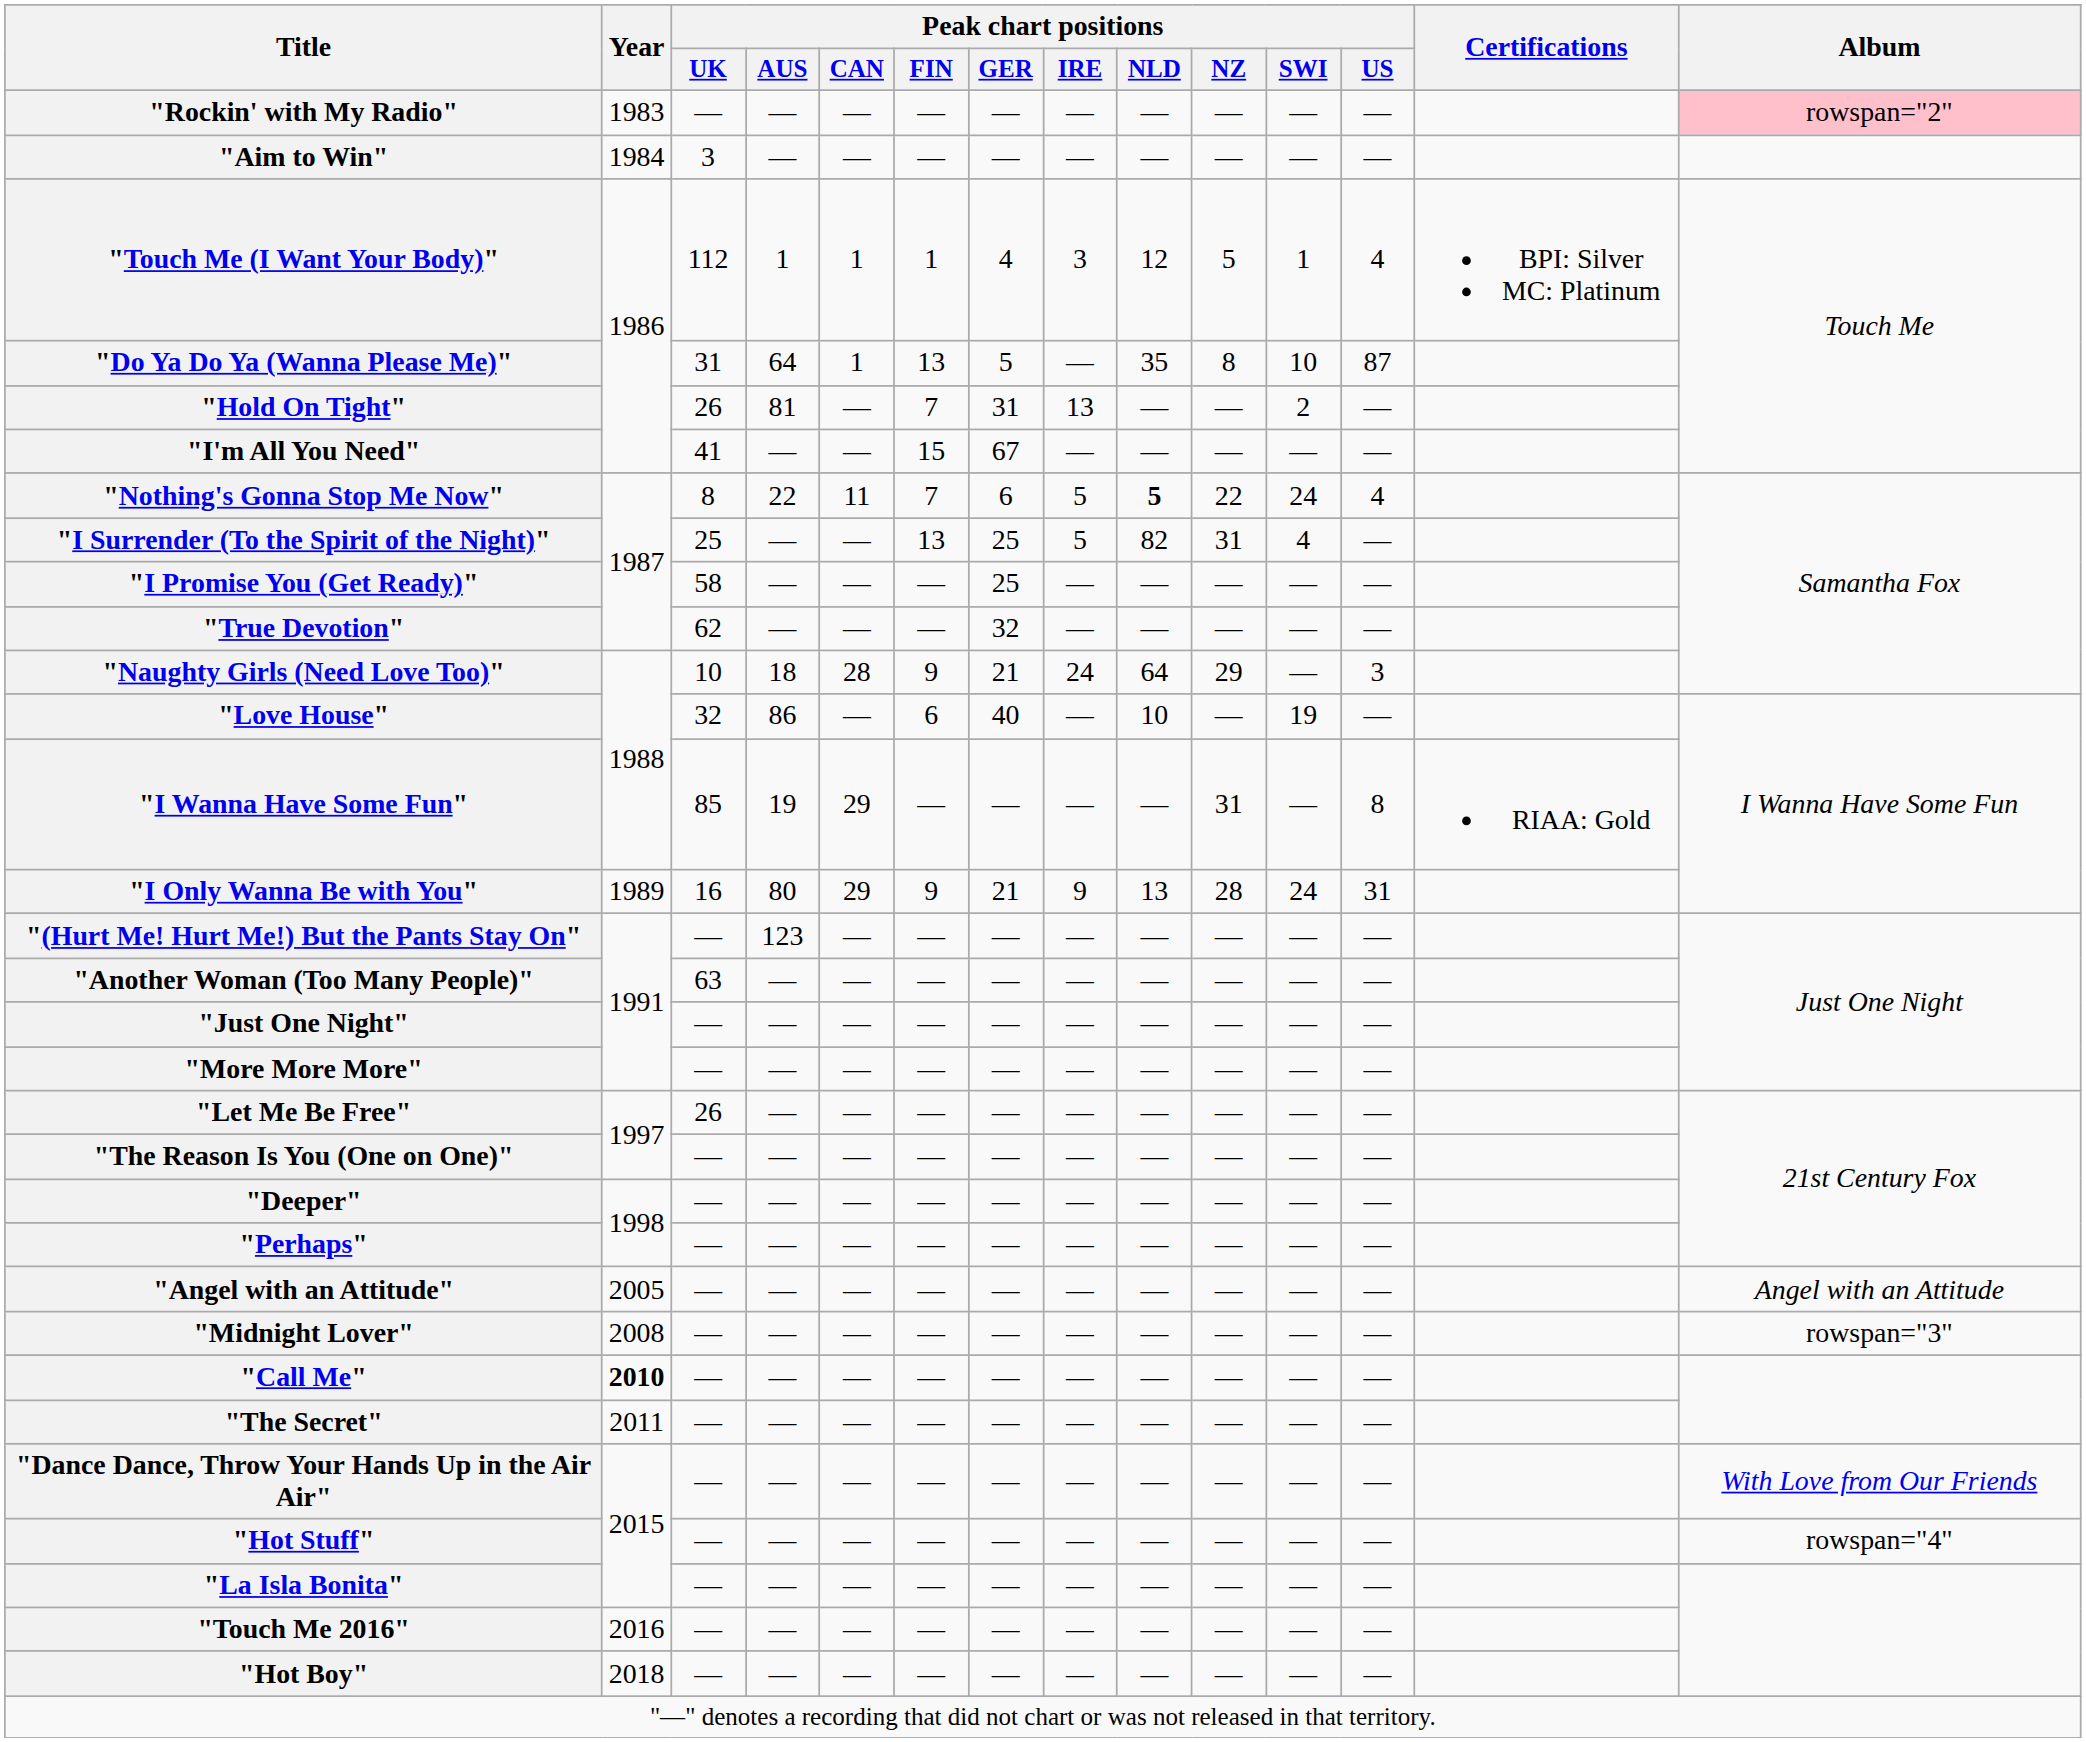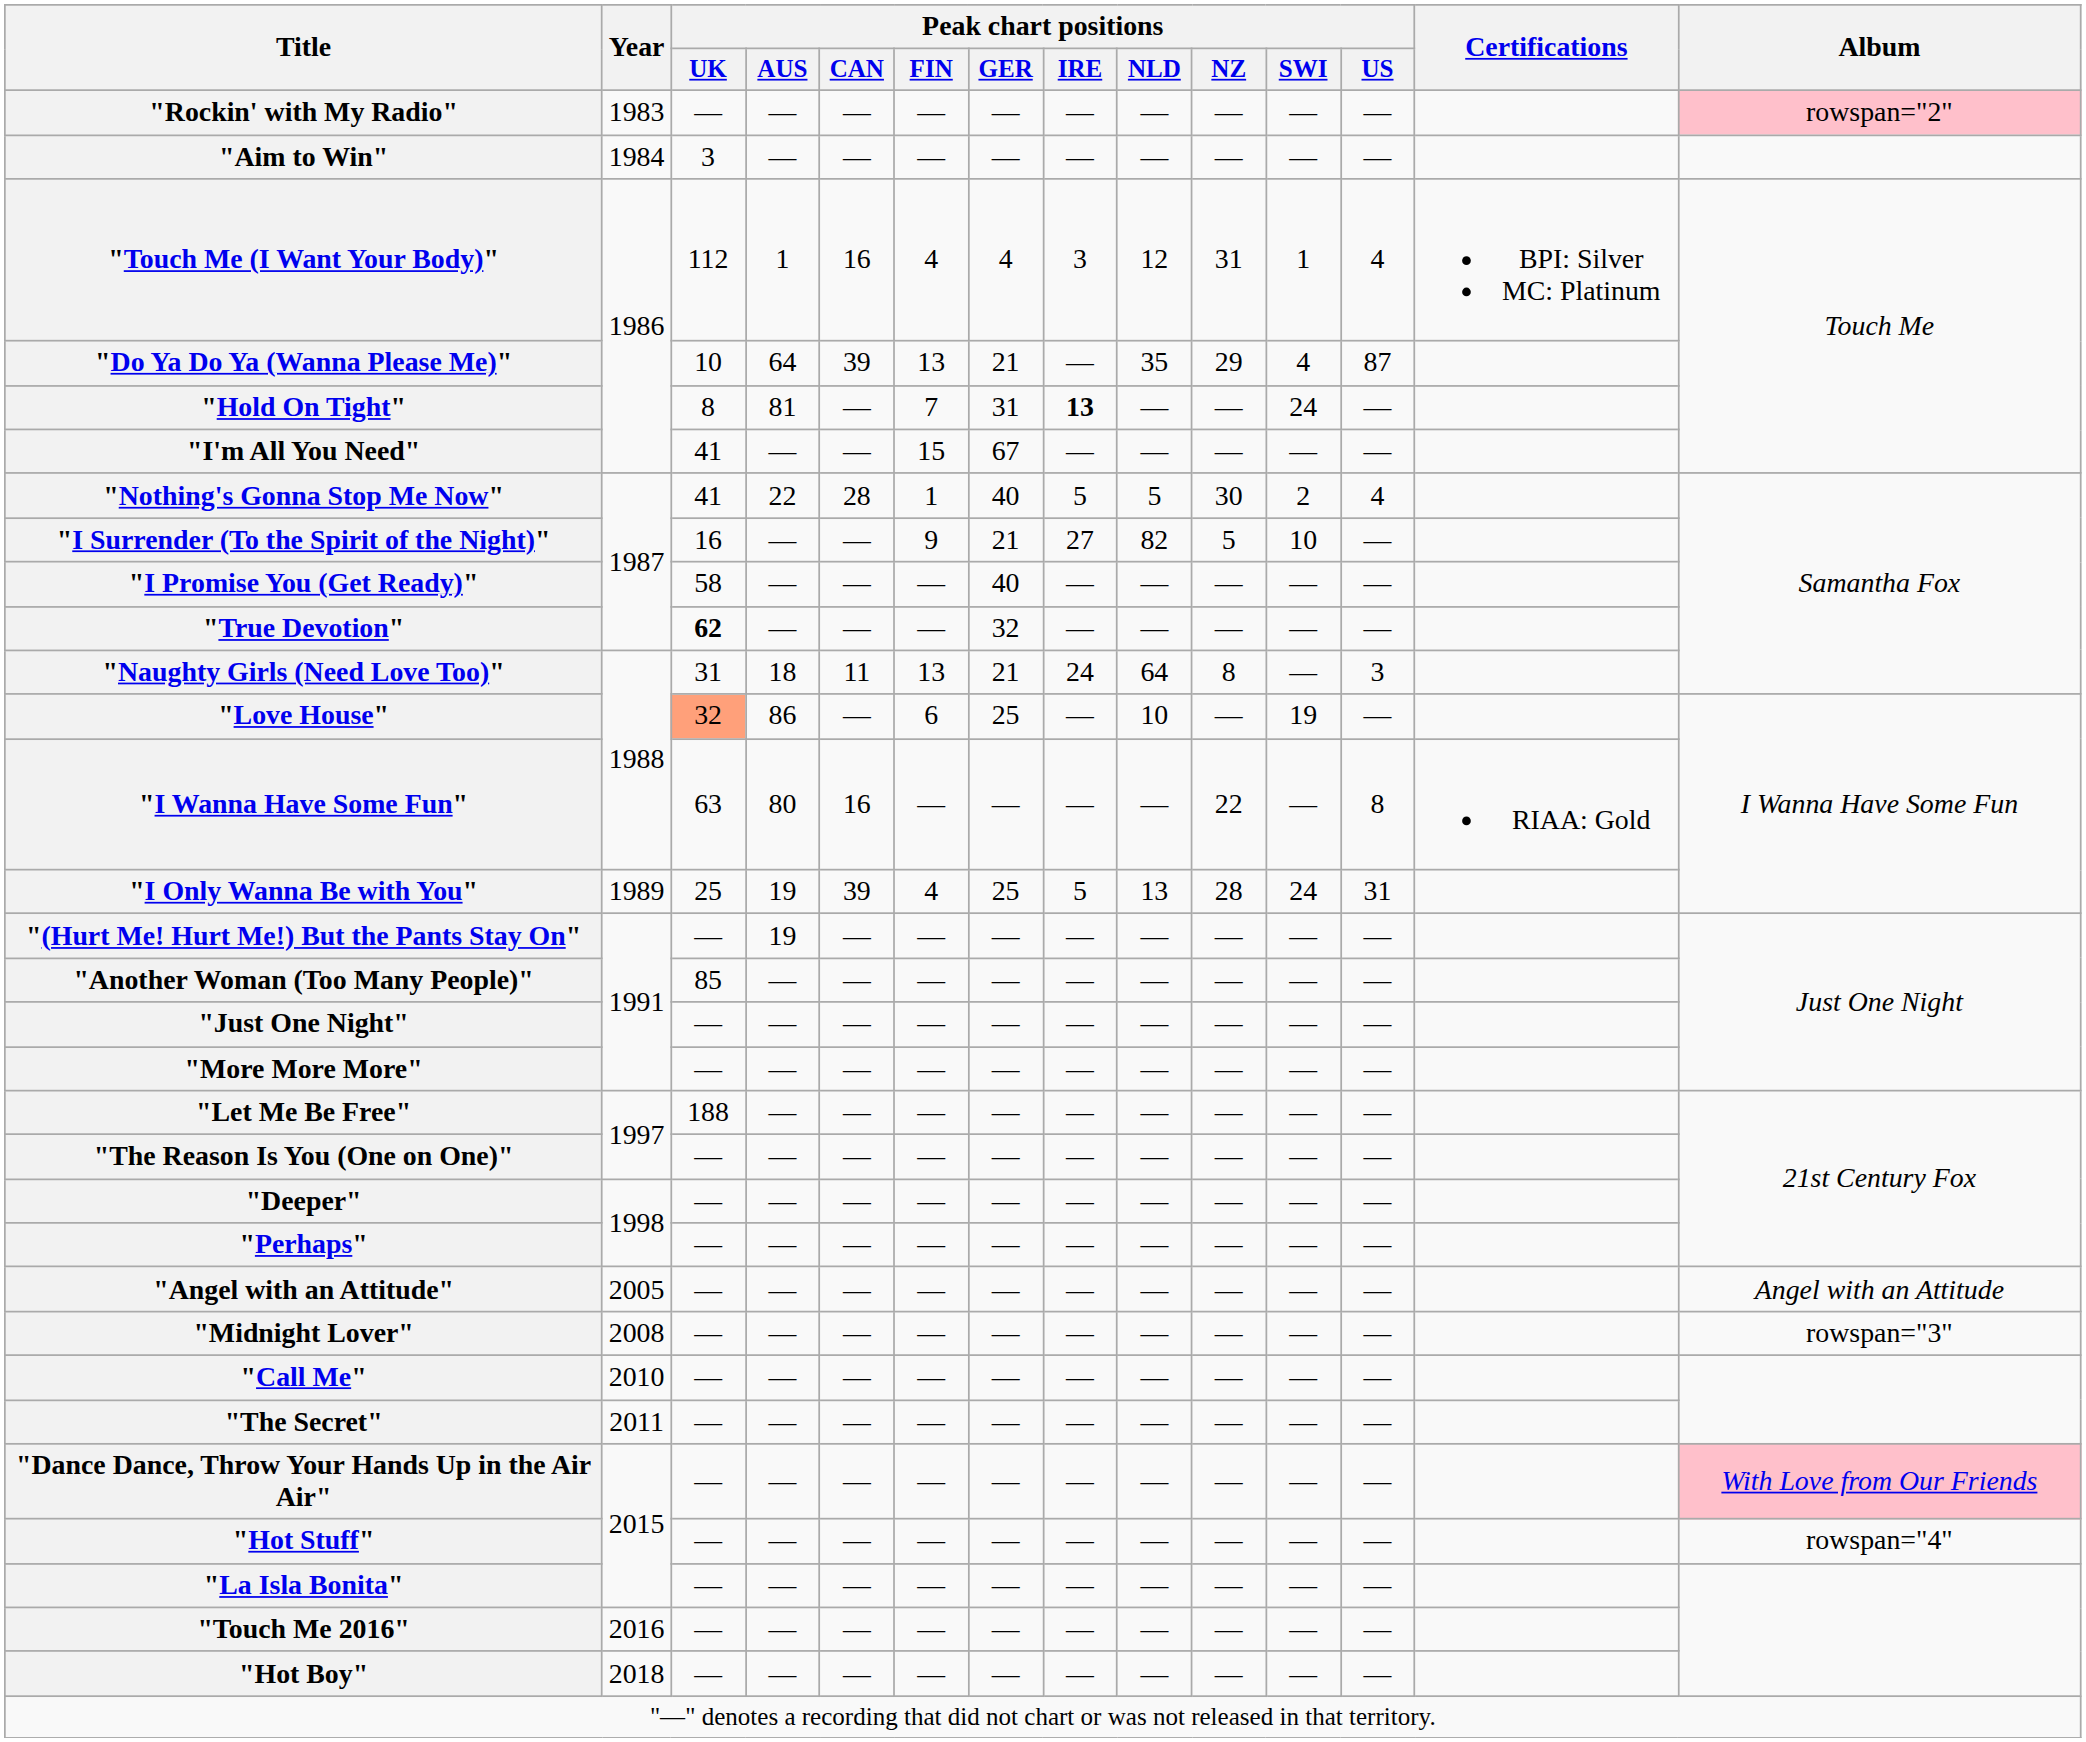(857, 259) 1 -> (857, 259) 16
(931, 259) 1 -> (931, 259) 4
(1229, 259) 5 -> (1229, 259) 31
(708, 362) 31 -> (708, 362) 10
(857, 362) 1 -> (857, 362) 39
(1006, 362) 5 -> (1006, 362) 21
(1229, 362) 8 -> (1229, 362) 29
(1303, 362) 10 -> (1303, 362) 4
(708, 406) 26 -> (708, 406) 8
(1080, 406) normal -> (1080, 406) bold
(1303, 406) 2 -> (1303, 406) 24
(708, 495) 8 -> (708, 495) 41
(857, 495) 11 -> (857, 495) 28
(931, 495) 7 -> (931, 495) 1
(1006, 495) 6 -> (1006, 495) 40
(1154, 495) bold -> (1154, 495) normal
(1229, 495) 22 -> (1229, 495) 30
(1303, 495) 24 -> (1303, 495) 2
(708, 539) 25 -> (708, 539) 16
(931, 539) 13 -> (931, 539) 9
(1006, 539) 25 -> (1006, 539) 21
(1080, 539) 5 -> (1080, 539) 27
(1229, 539) 31 -> (1229, 539) 5
(1303, 539) 4 -> (1303, 539) 10
(1006, 583) 25 -> (1006, 583) 40
(708, 627) normal -> (708, 627) bold
(708, 671) 10 -> (708, 671) 31
(857, 671) 28 -> (857, 671) 11
(931, 671) 9 -> (931, 671) 13
(1229, 671) 29 -> (1229, 671) 8
(708, 716) no background -> (708, 716) lightsalmon background
(1006, 716) 40 -> (1006, 716) 25
(708, 803) 85 -> (708, 803) 63
(782, 803) 19 -> (782, 803) 80
(857, 803) 29 -> (857, 803) 16
(1229, 803) 31 -> (1229, 803) 22
(708, 891) 16 -> (708, 891) 25
(782, 891) 80 -> (782, 891) 19
(857, 891) 29 -> (857, 891) 39
(931, 891) 9 -> (931, 891) 4
(1006, 891) 21 -> (1006, 891) 25
(1080, 891) 9 -> (1080, 891) 5
(782, 935) 123 -> (782, 935) 19
(708, 979) 63 -> (708, 979) 85
(708, 1112) 26 -> (708, 1112) 188
(637, 1377) bold -> (637, 1377) normal
(1879, 1480) no background -> (1879, 1480) pink background
